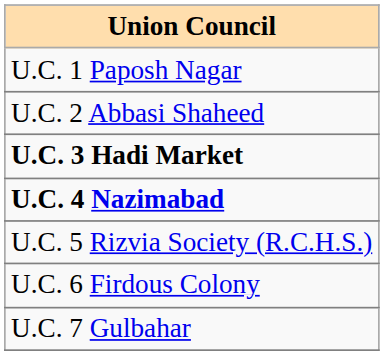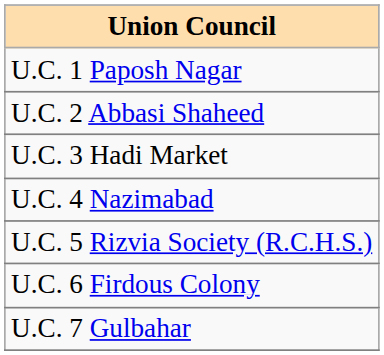(127, 155) bold -> (120, 155) normal
(118, 198) bold -> (112, 198) normal
